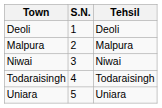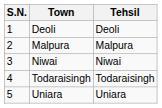columns swapped: (81, 12) <-> (36, 12)
